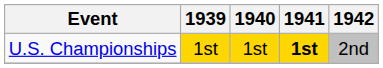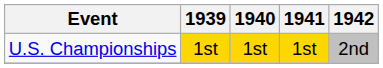(304, 48) bold -> (304, 48) normal
